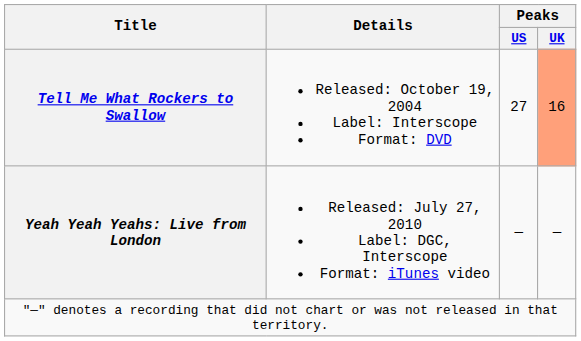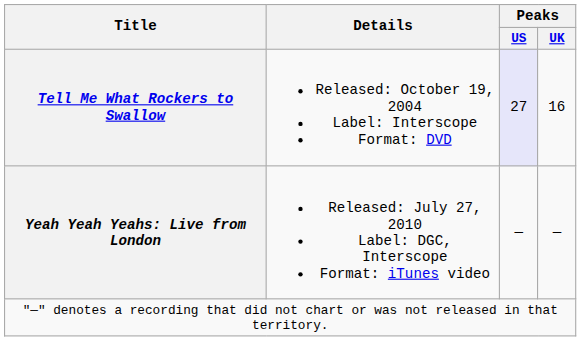(519, 107) no background -> (519, 107) lavender background
(557, 107) lightsalmon background -> (557, 107) no background
